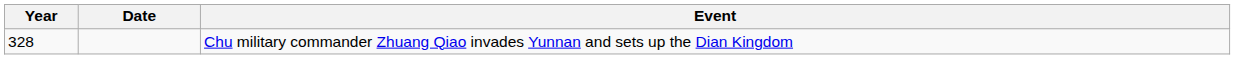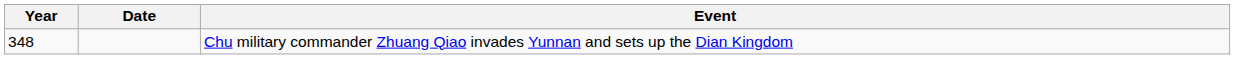(21, 41) 328 -> (21, 41) 348
